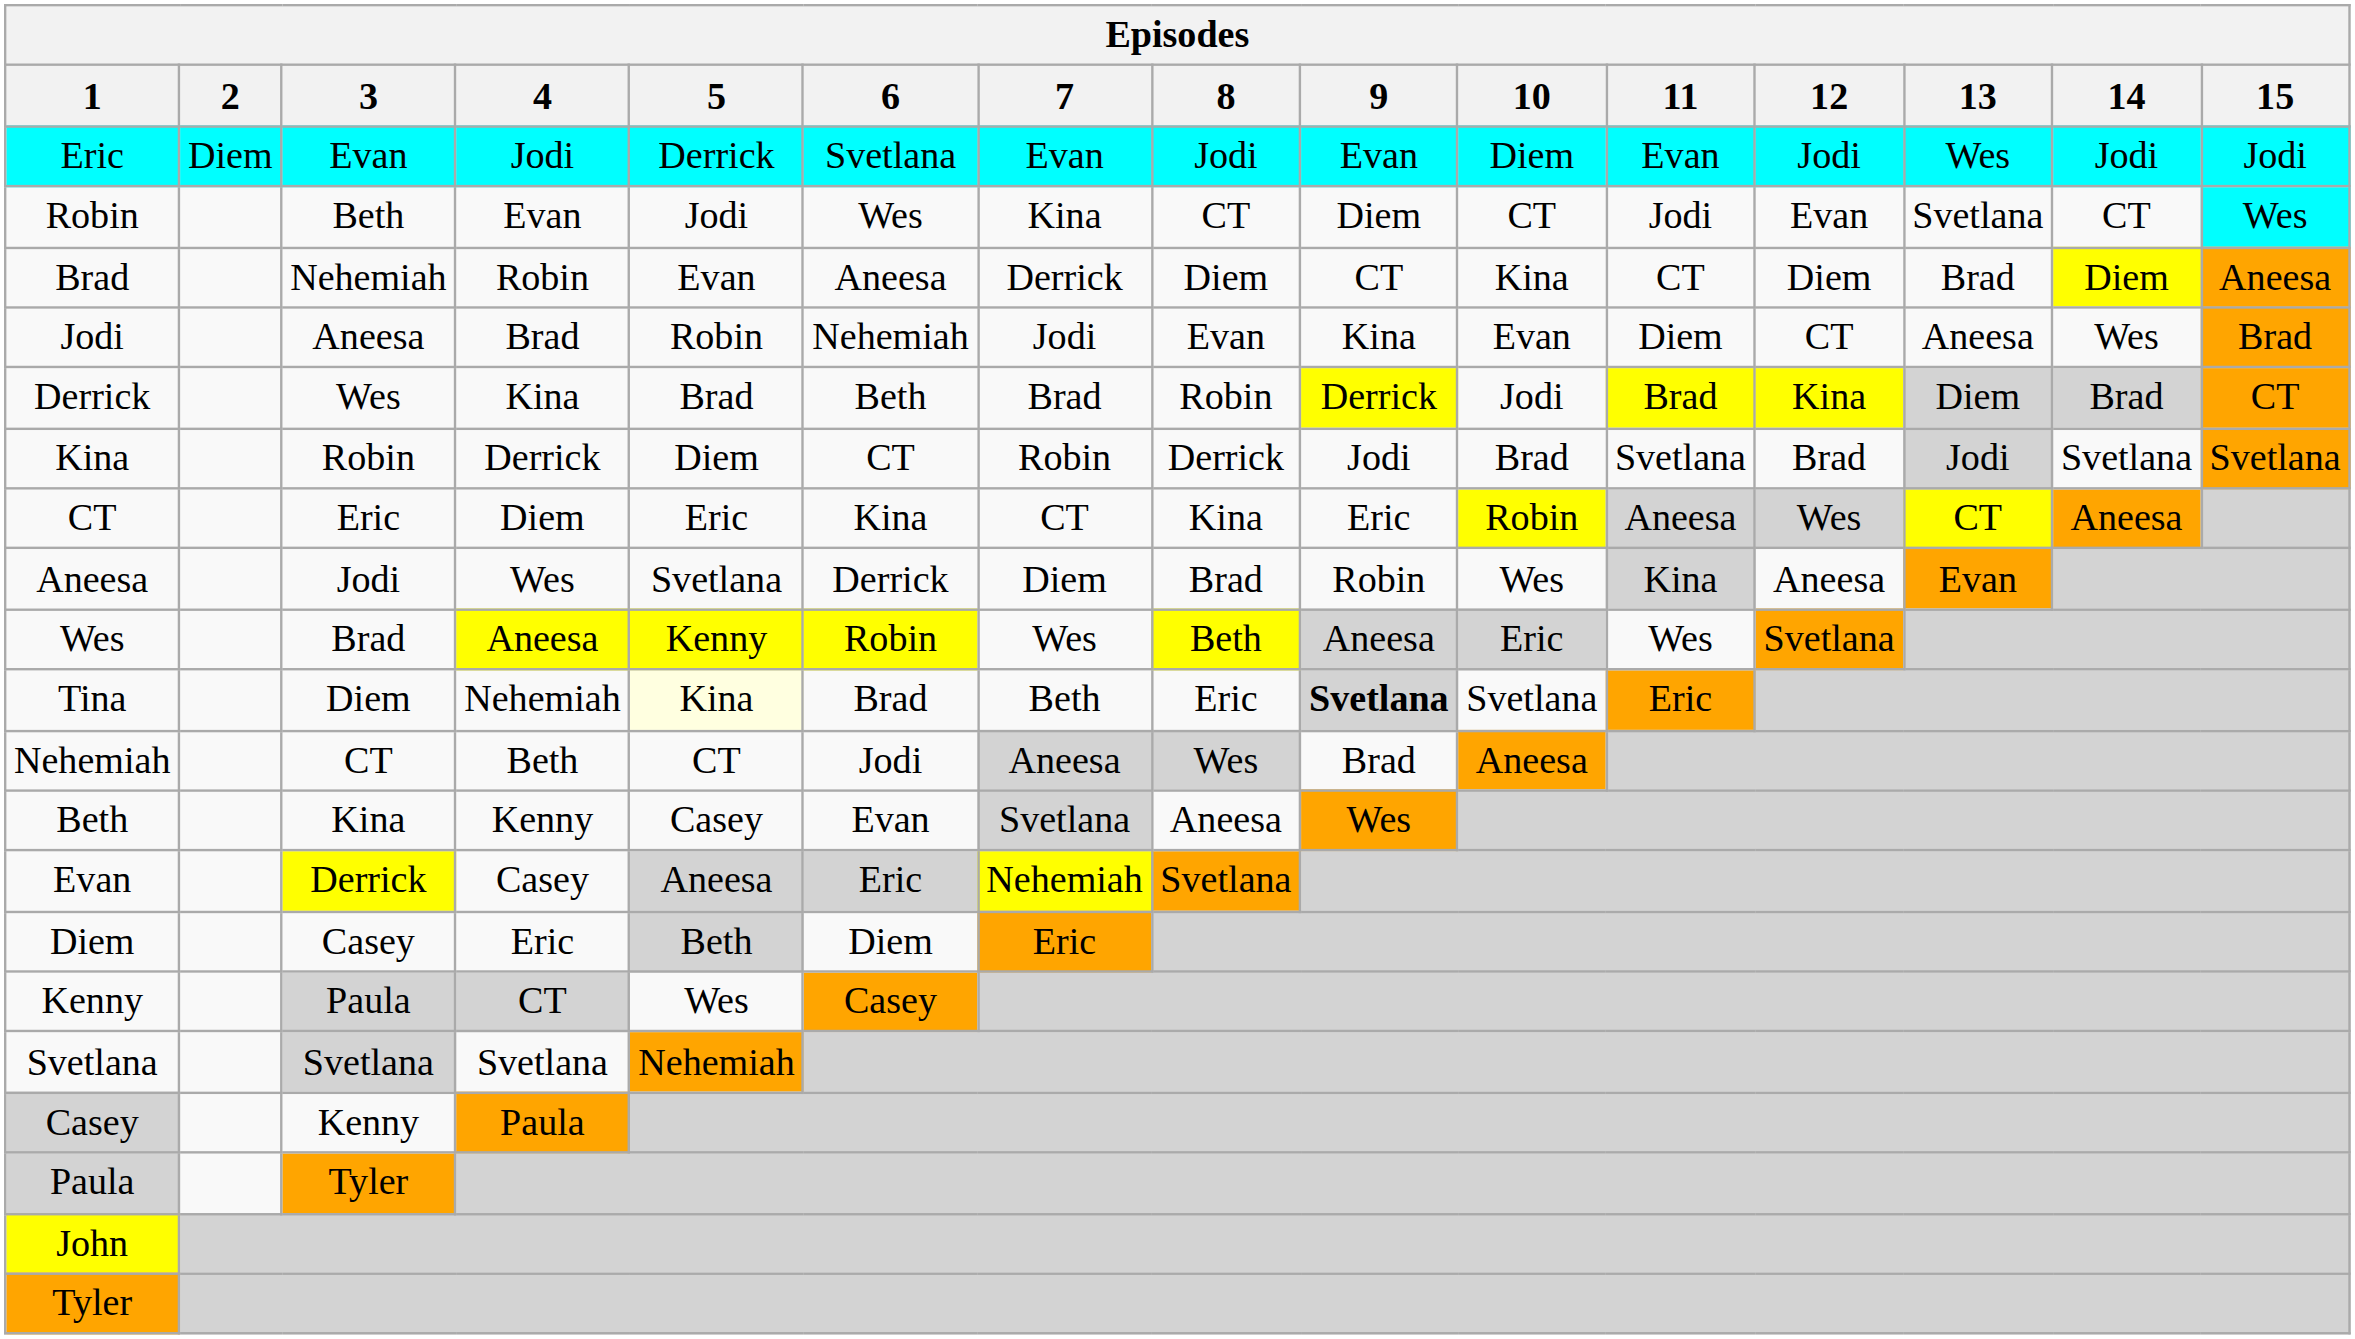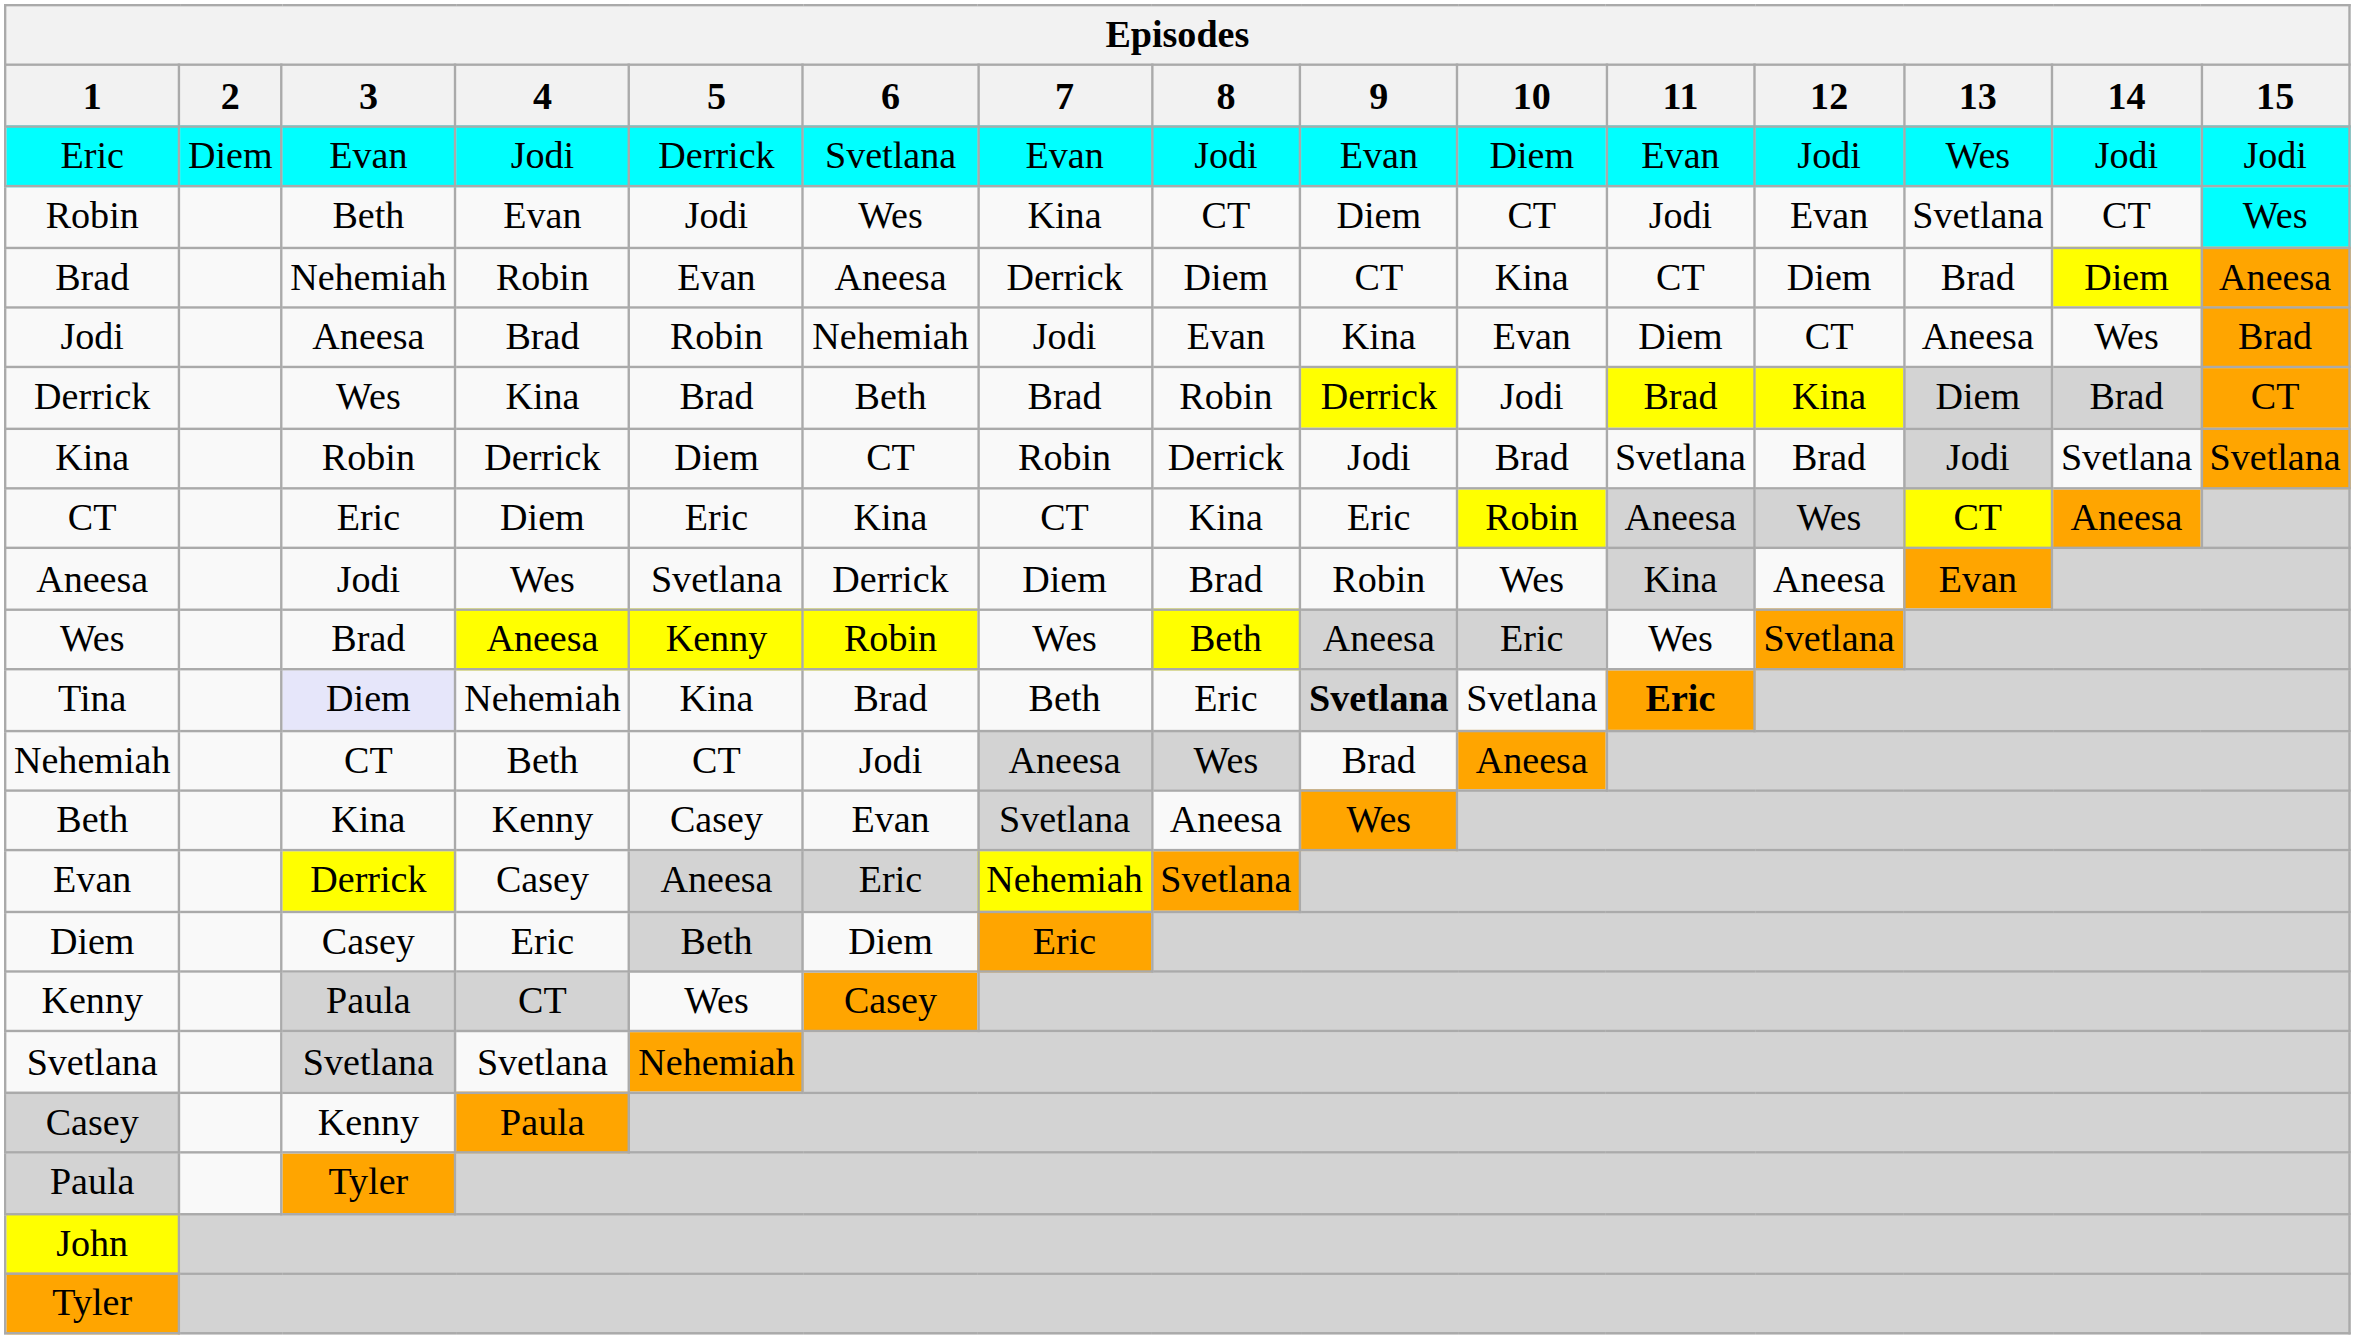(368, 699) no background -> (368, 699) lavender background
(716, 699) lightyellow background -> (716, 699) no background
(1680, 699) normal -> (1680, 699) bold
